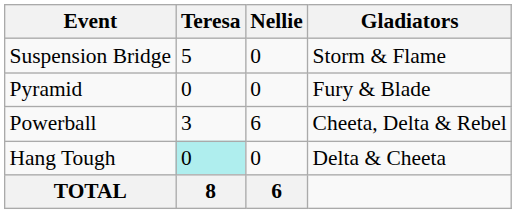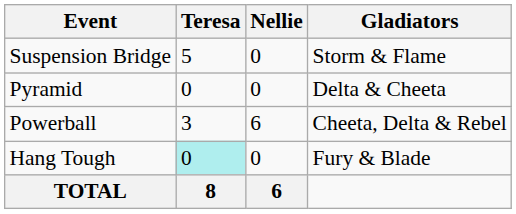(372, 89) Fury & Blade -> (379, 89) Delta & Cheeta
(379, 157) Delta & Cheeta -> (372, 157) Fury & Blade
